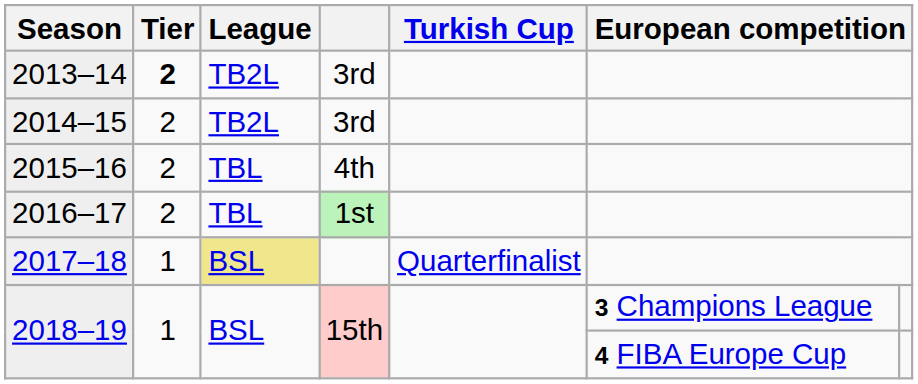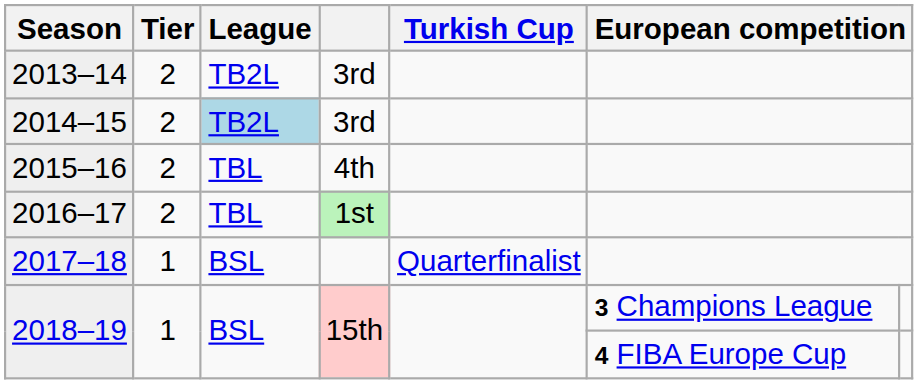(168, 74) bold -> (168, 74) normal
(244, 121) no background -> (244, 121) lightblue background
(236, 261) khaki background -> (236, 261) no background
